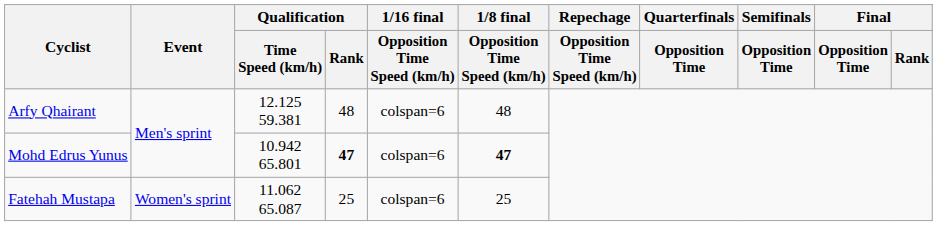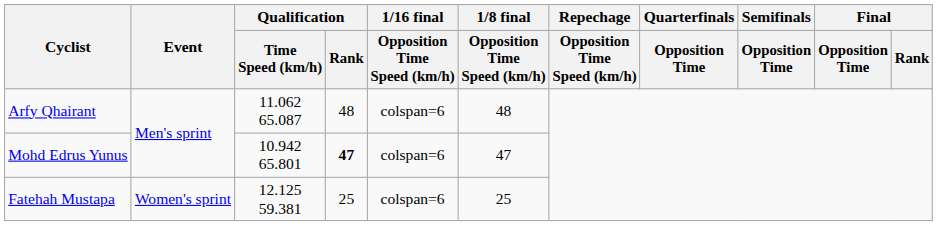(280, 111) 12.125 59.381 -> (280, 111) 11.062 65.087
(504, 155) bold -> (504, 155) normal
(280, 199) 11.062 65.087 -> (280, 199) 12.125 59.381
